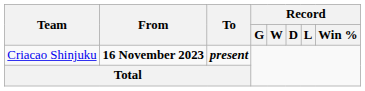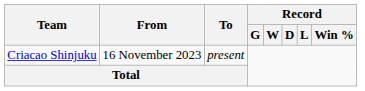(153, 55) bold -> (152, 55) normal
(229, 55) bold -> (226, 55) normal
